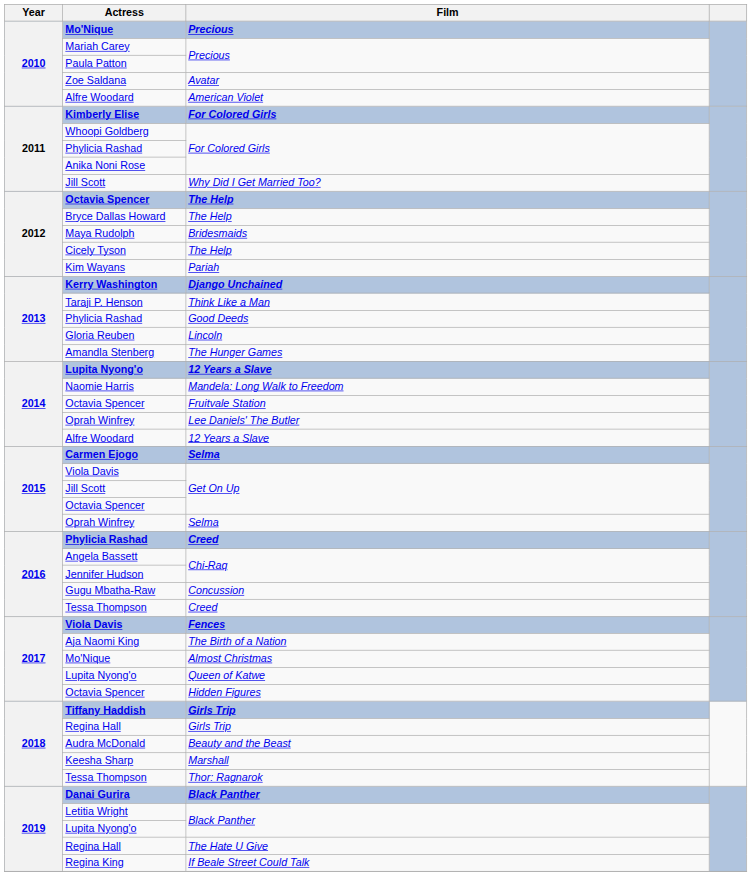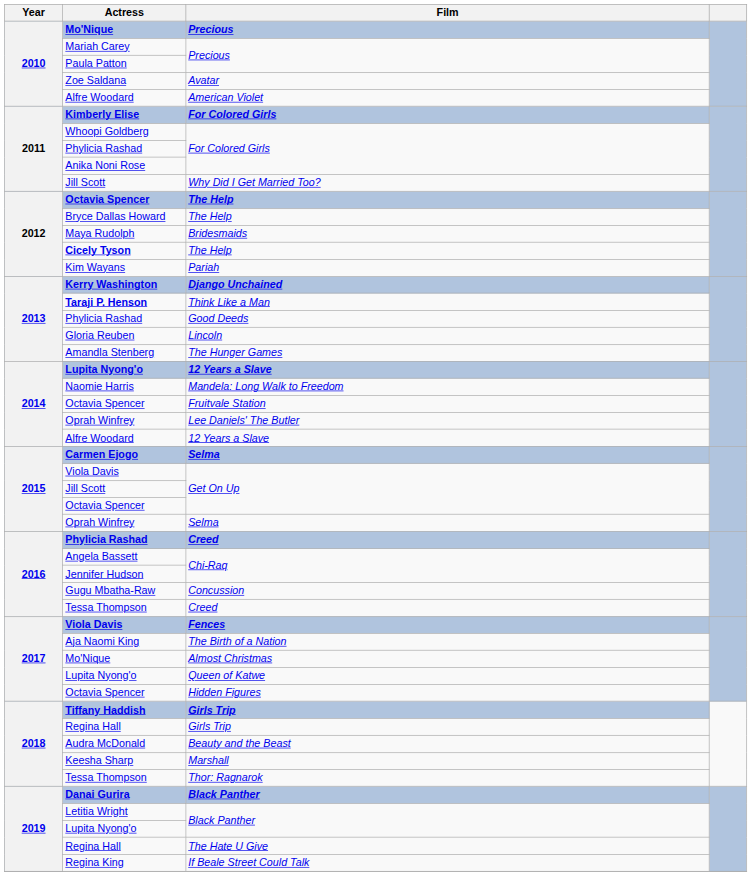(96, 251) normal -> (98, 251) bold
(104, 302) normal -> (106, 302) bold
